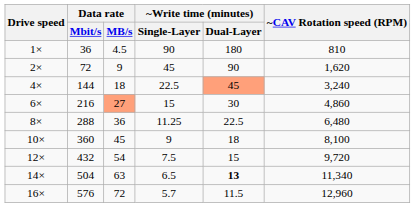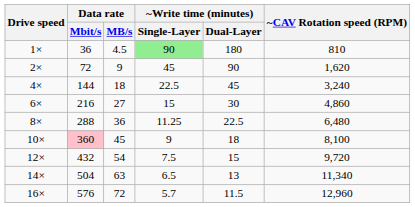(169, 49) no background -> (169, 49) lightgreen background
(234, 85) lightsalmon background -> (234, 85) no background
(120, 103) lightsalmon background -> (120, 103) no background
(86, 139) no background -> (86, 139) pink background
(234, 175) bold -> (234, 175) normal
